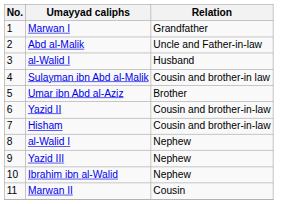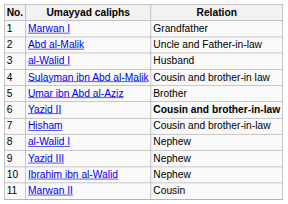(212, 110) normal -> (217, 110) bold
